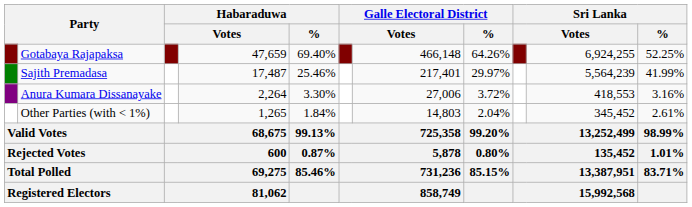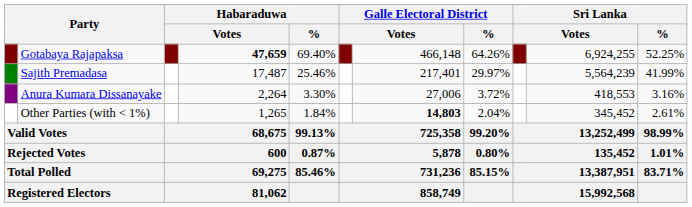(269, 53) normal -> (269, 53) bold
(443, 113) normal -> (443, 113) bold
